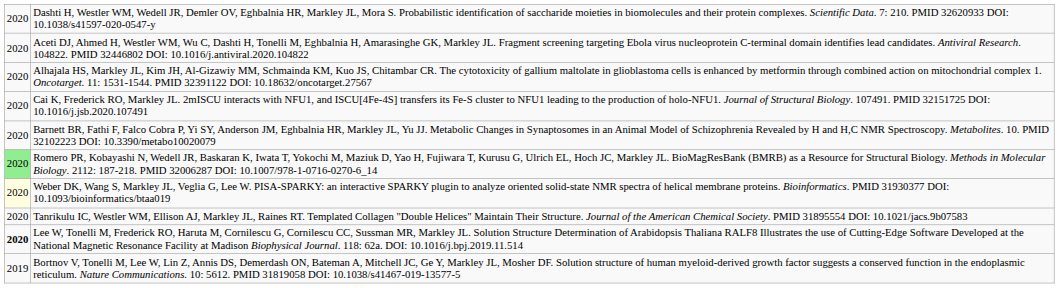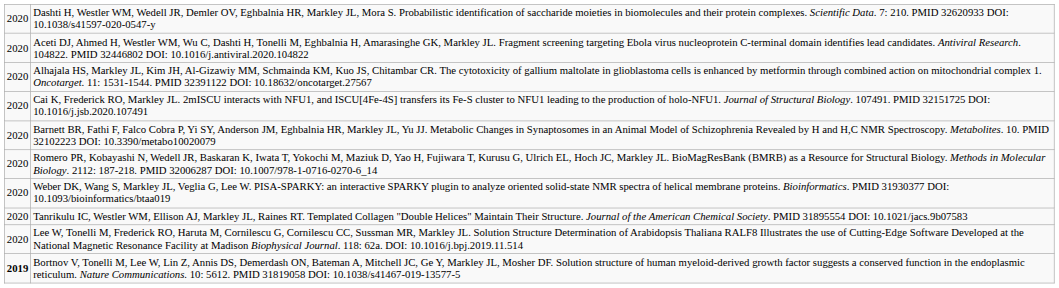(18, 164) lightgreen background -> (18, 164) no background
(18, 193) lightyellow background -> (18, 193) no background
(18, 239) bold -> (18, 239) normal
(18, 268) normal -> (18, 268) bold
